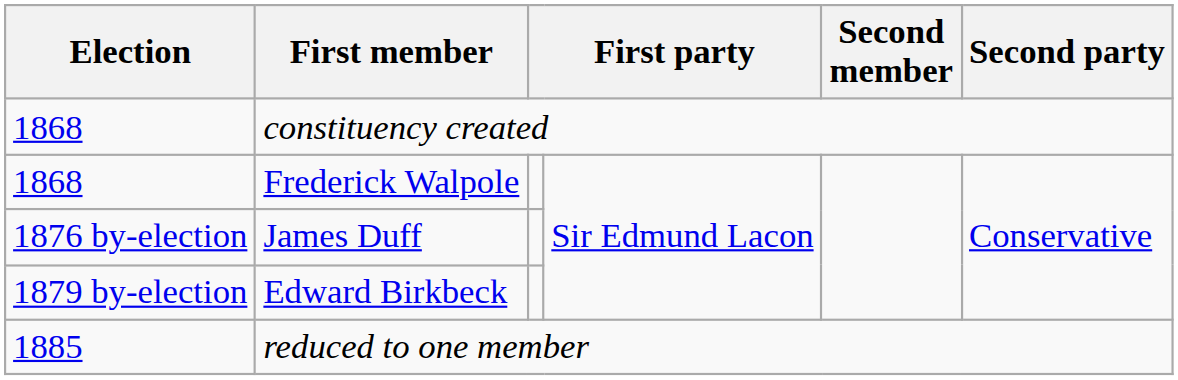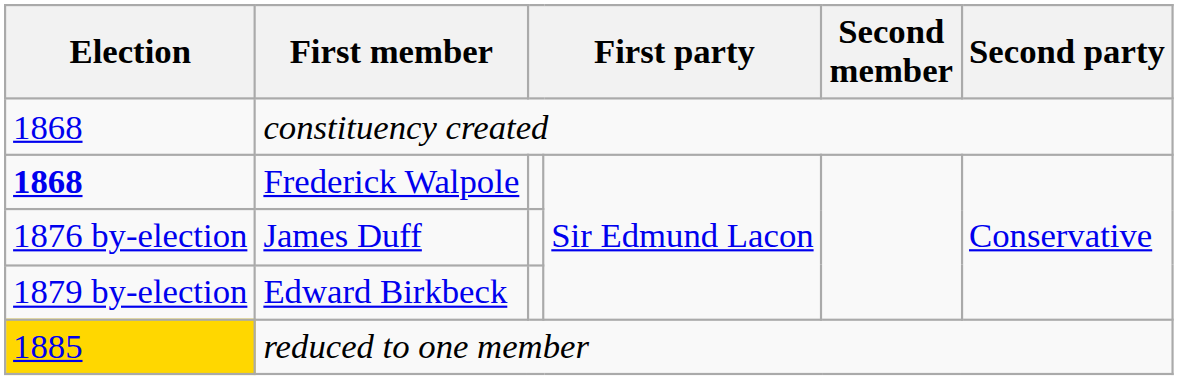(48, 181) normal -> (48, 181) bold
(48, 346) no background -> (48, 346) gold background
